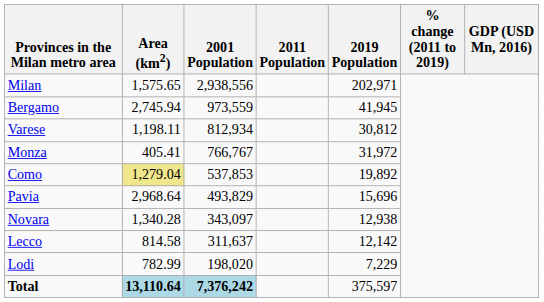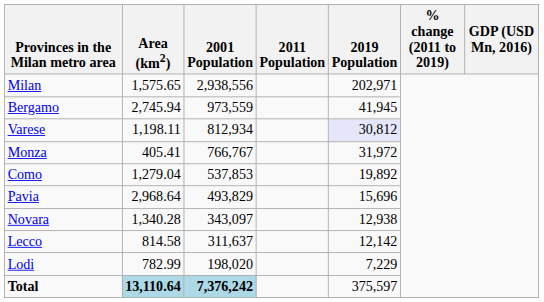(378, 130) no background -> (378, 130) lavender background
(156, 174) khaki background -> (156, 174) no background
